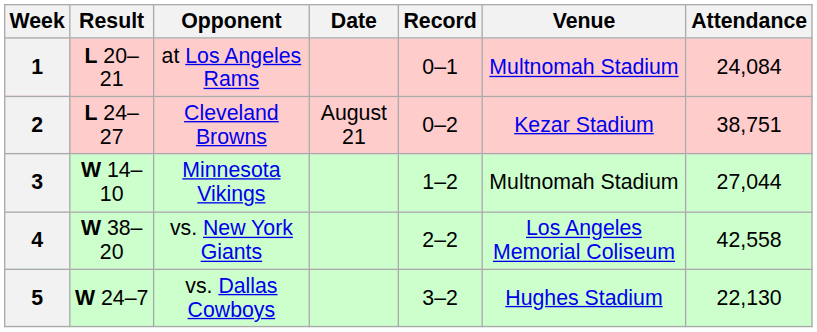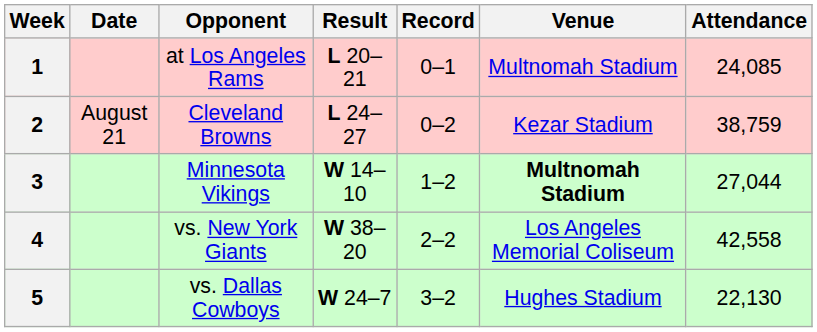columns swapped: (354, 21) <-> (112, 21)
(749, 67) 24,084 -> (749, 67) 24,085
(749, 124) 38,751 -> (749, 124) 38,759
(584, 182) normal -> (583, 182) bold
